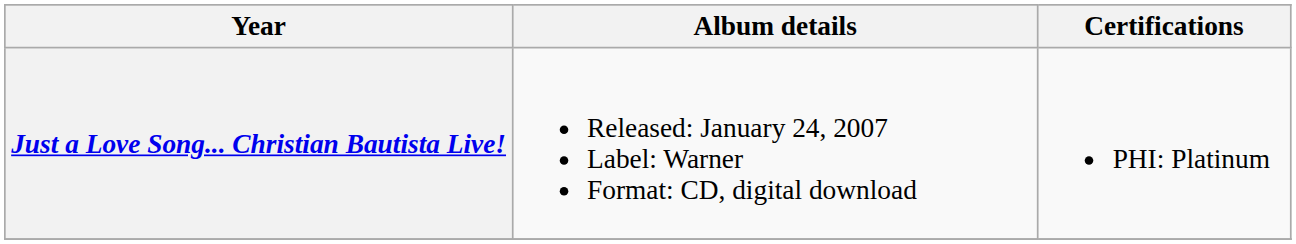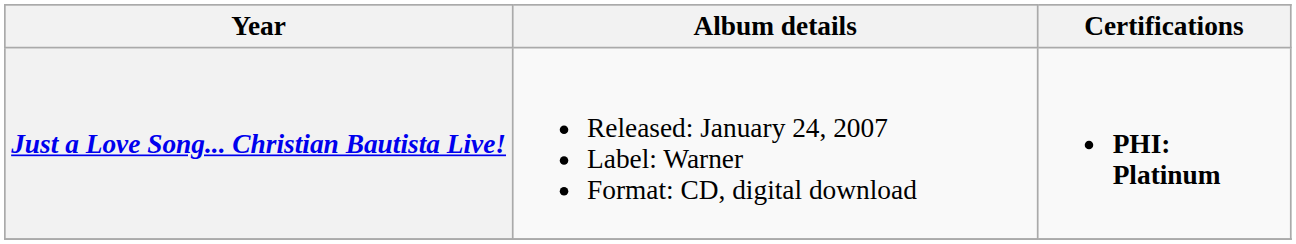(1164, 159) normal -> (1164, 159) bold
